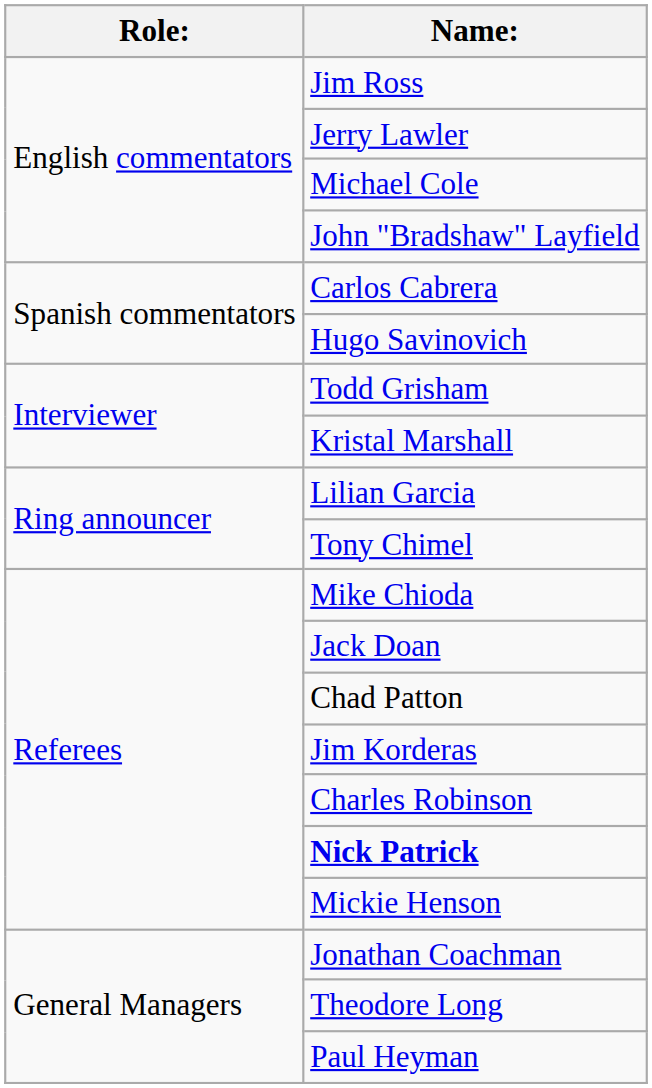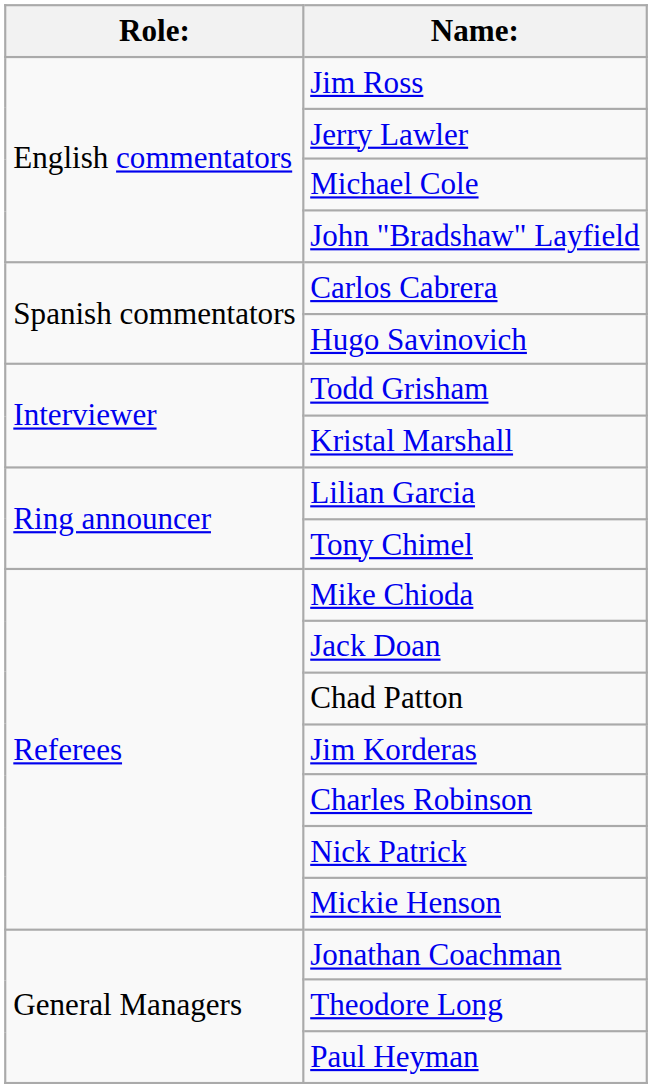(394, 851) bold -> (388, 851) normal
